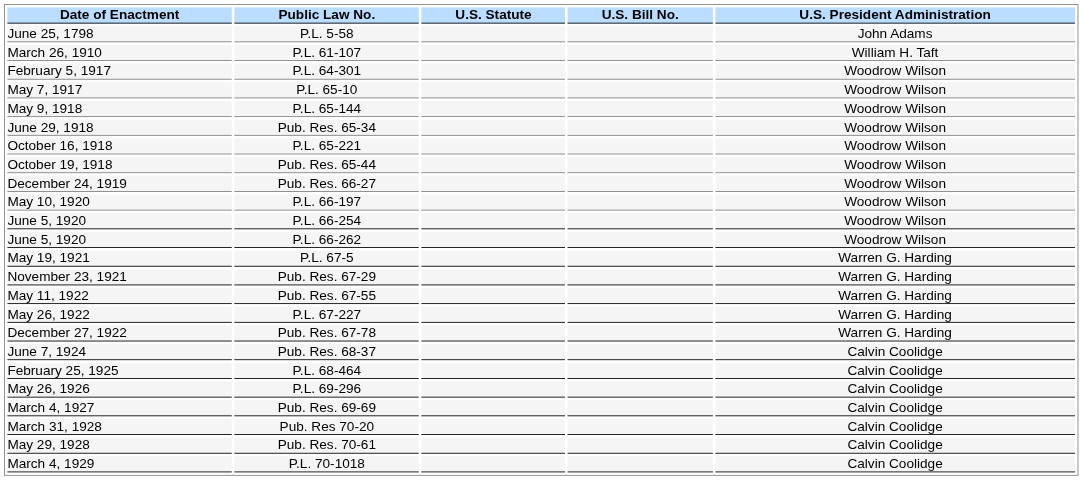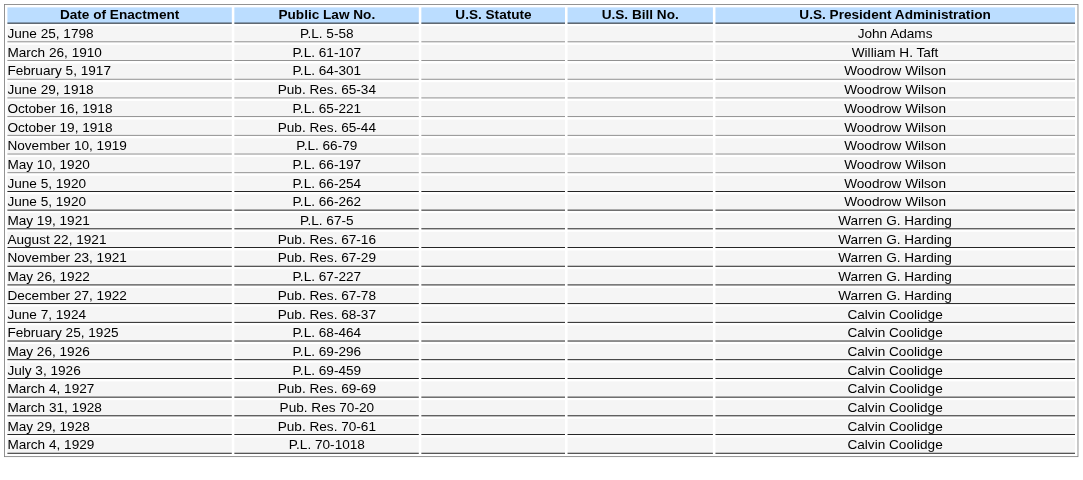- row: (327, 89)
- row: (327, 108)
+ row: (327, 146)
- row: (327, 183)
+ row: (327, 239)
- row: (327, 295)
+ row: (327, 370)
